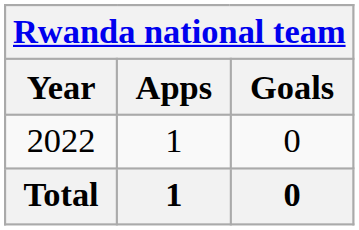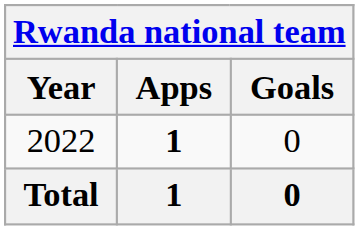(174, 140) normal -> (174, 140) bold
